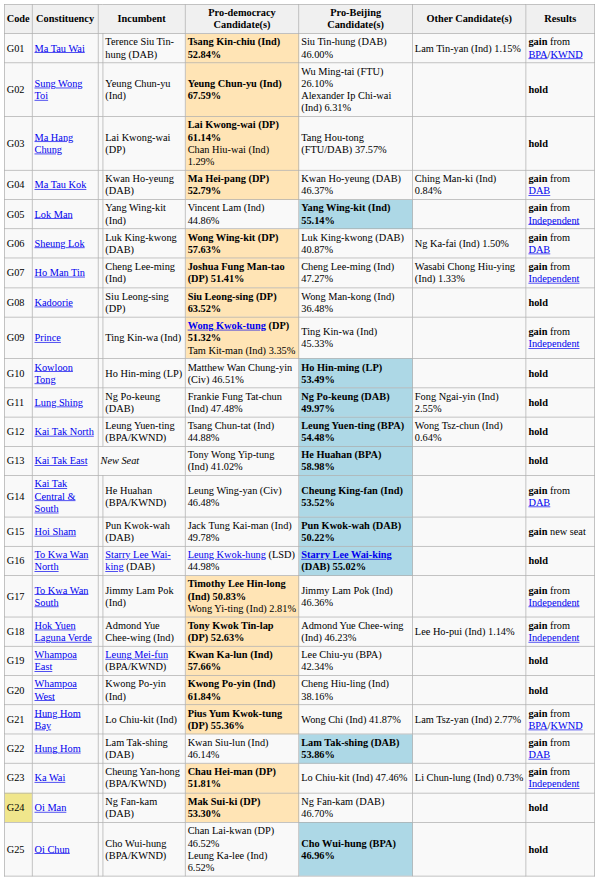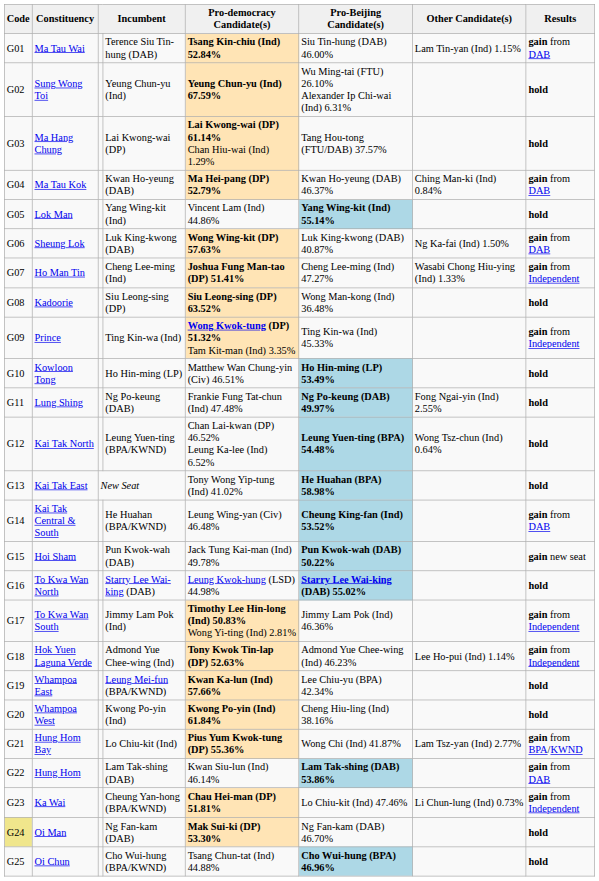(556, 48) gain from BPA/KWND -> (549, 48) gain from DAB
(554, 214) gain from Independent -> (538, 214) hold
(231, 431) Tsang Chun-tat (Ind) 44.88% -> (231, 444) Chan Lai-kwan (DP) 46.52% Leung Ka-lee (Ind) 6.52%
(231, 849) Chan Lai-kwan (DP) 46.52% Leung Ka-lee (Ind) 6.52% -> (231, 861) Tsang Chun-tat (Ind) 44.88%
